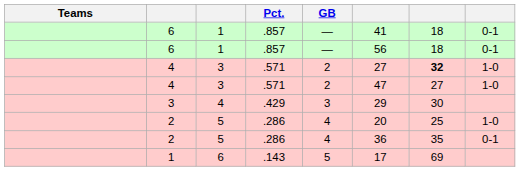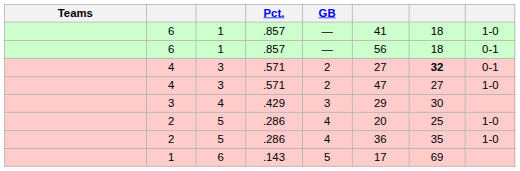(490, 31) 0-1 -> (490, 31) 1-0
(490, 67) 1-0 -> (490, 67) 0-1
(490, 139) 0-1 -> (490, 139) 1-0
